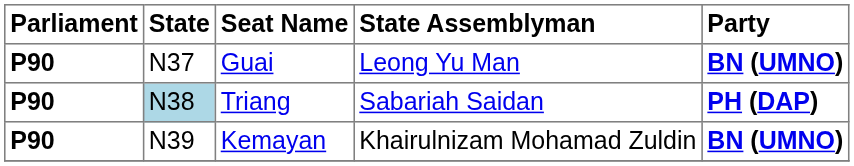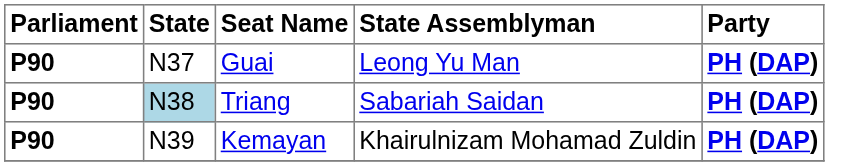(775, 62) BN (UMNO) -> (763, 62) PH (DAP)
(775, 140) BN (UMNO) -> (763, 140) PH (DAP)
